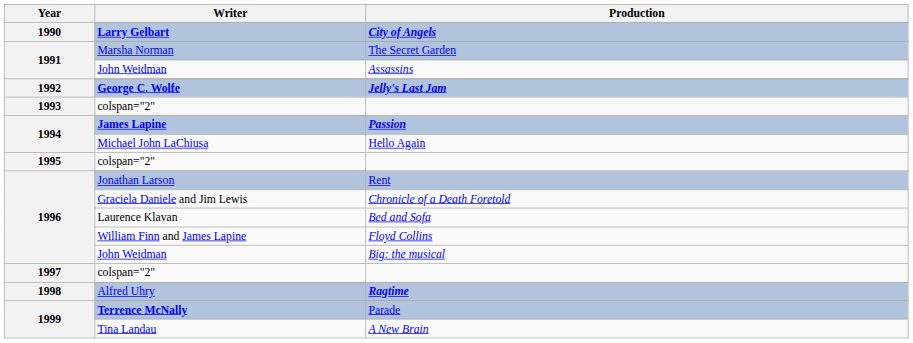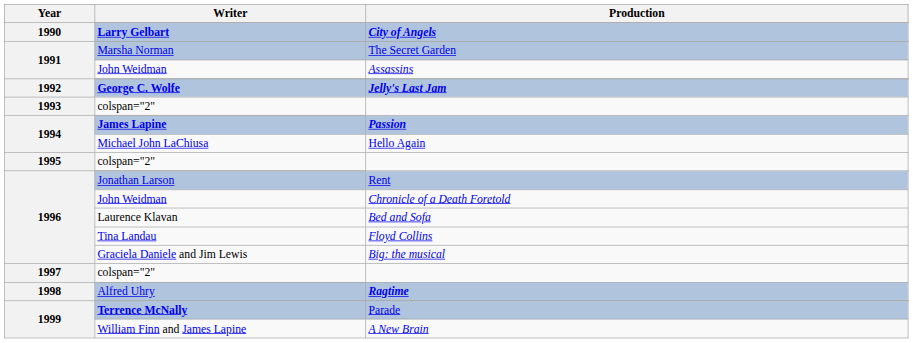(172, 198) Graciela Daniele and Jim Lewis -> (132, 198) John Weidman
(172, 236) William Finn and James Lapine -> (127, 236) Tina Landau
(132, 254) John Weidman -> (172, 254) Graciela Daniele and Jim Lewis
(127, 328) Tina Landau -> (172, 328) William Finn and James Lapine
